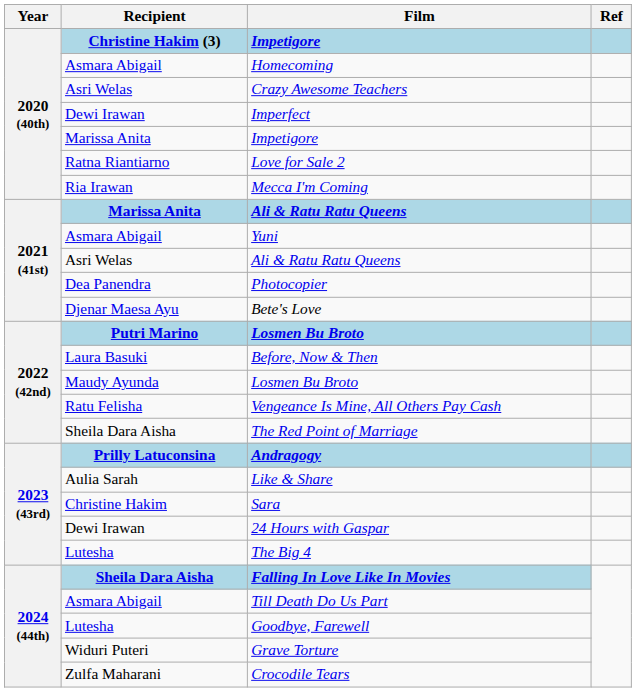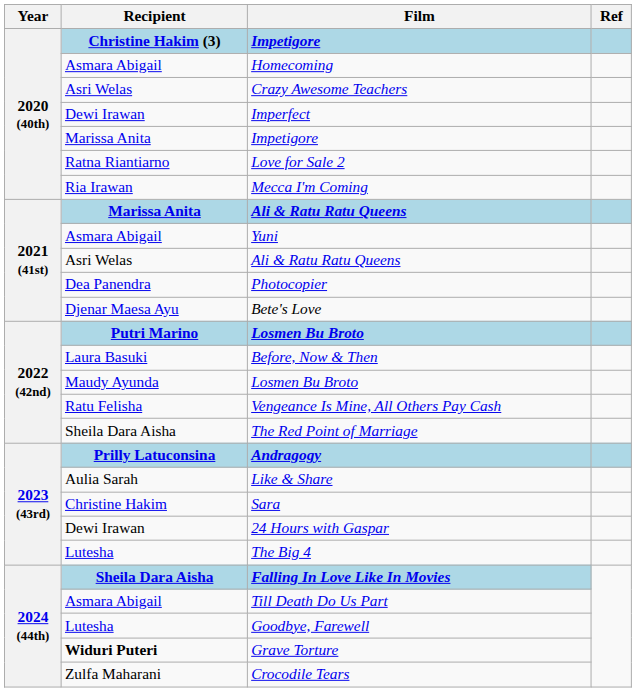(107, 650) normal -> (111, 650) bold
